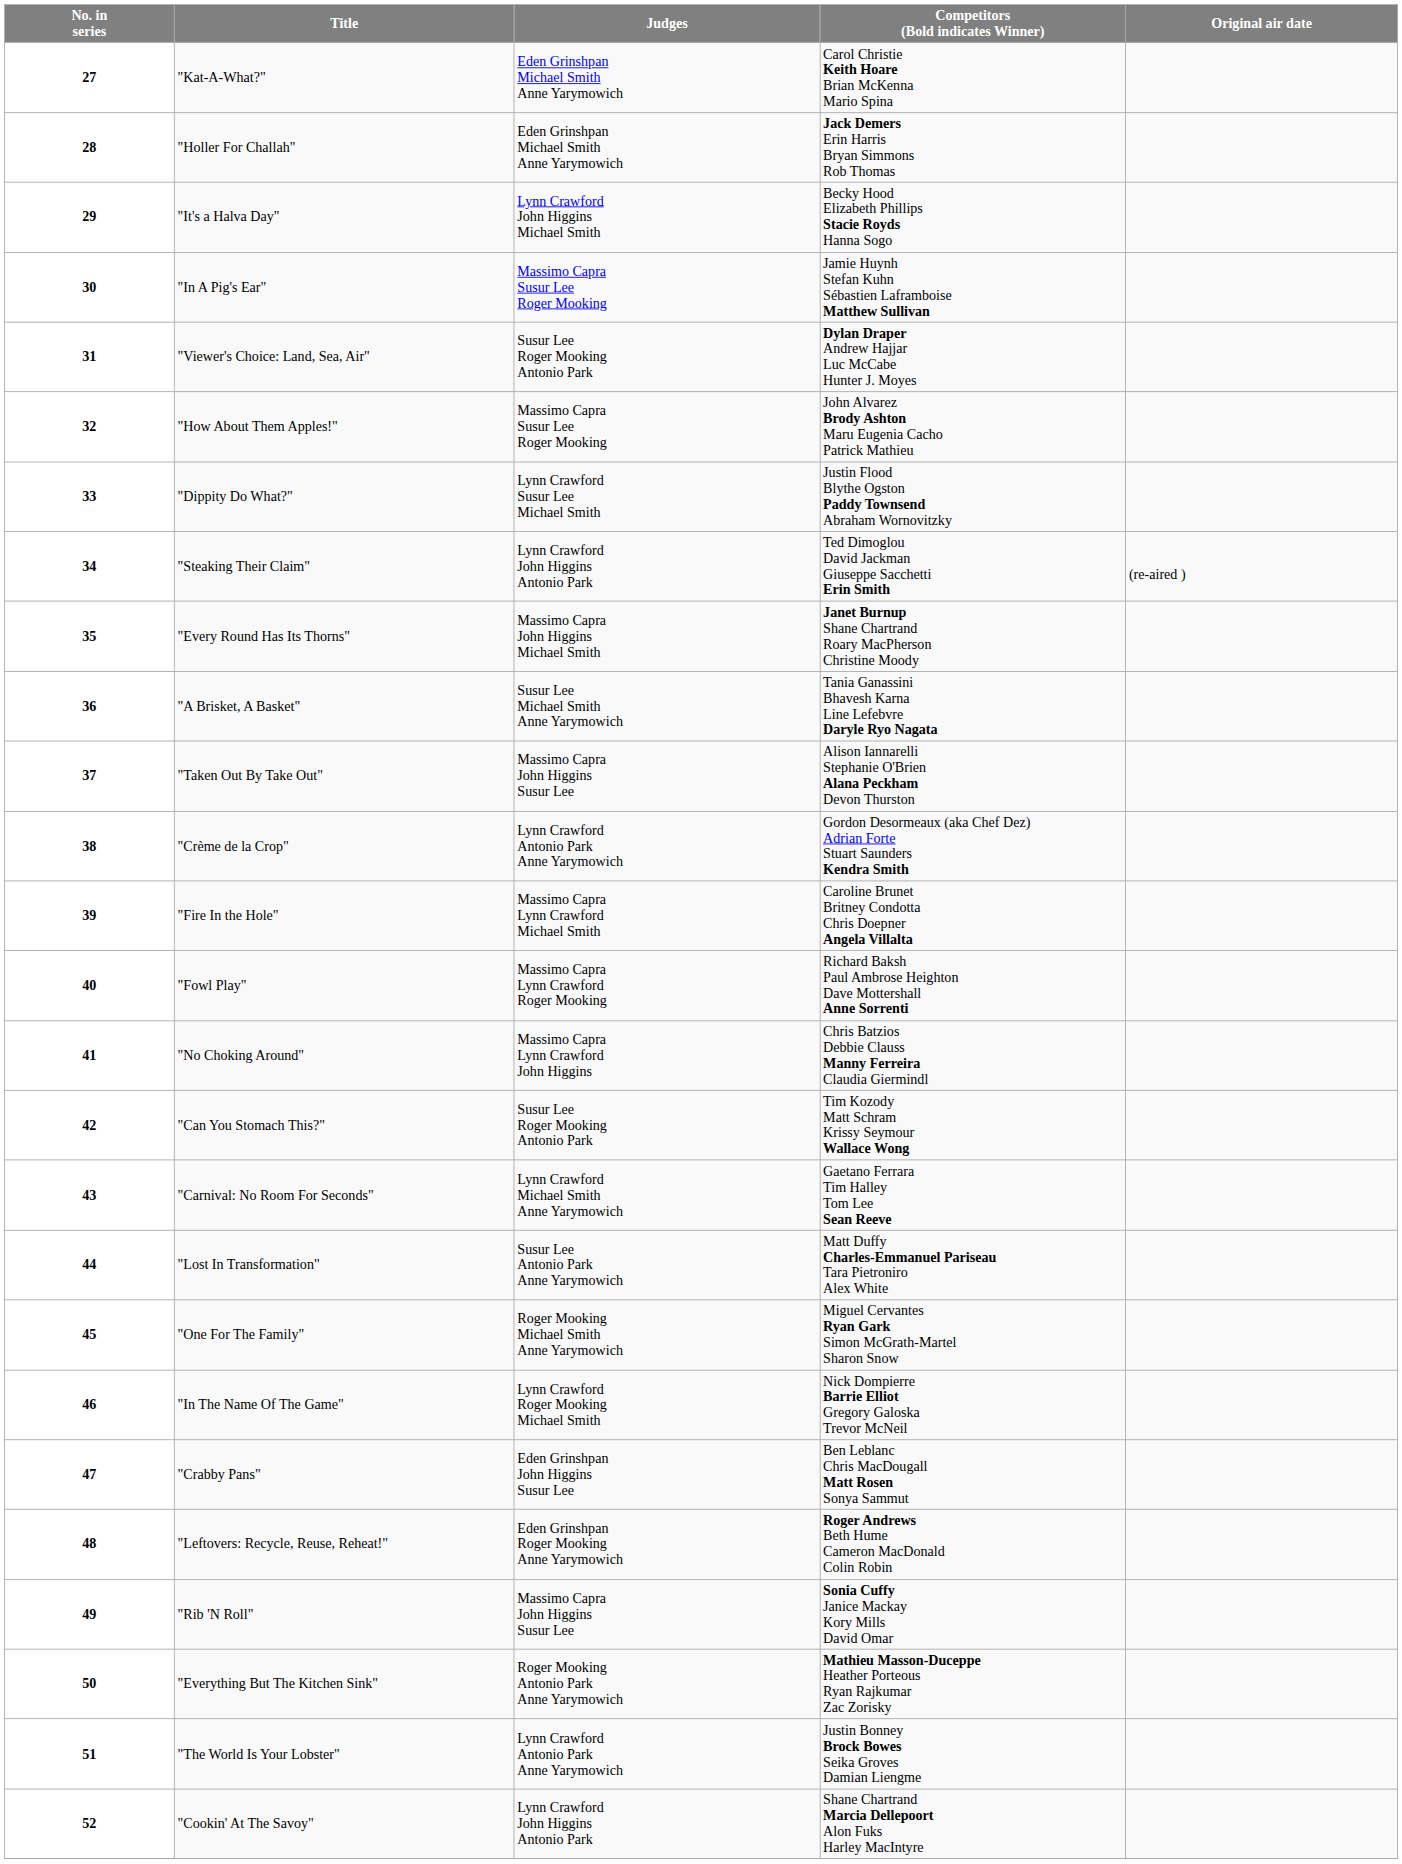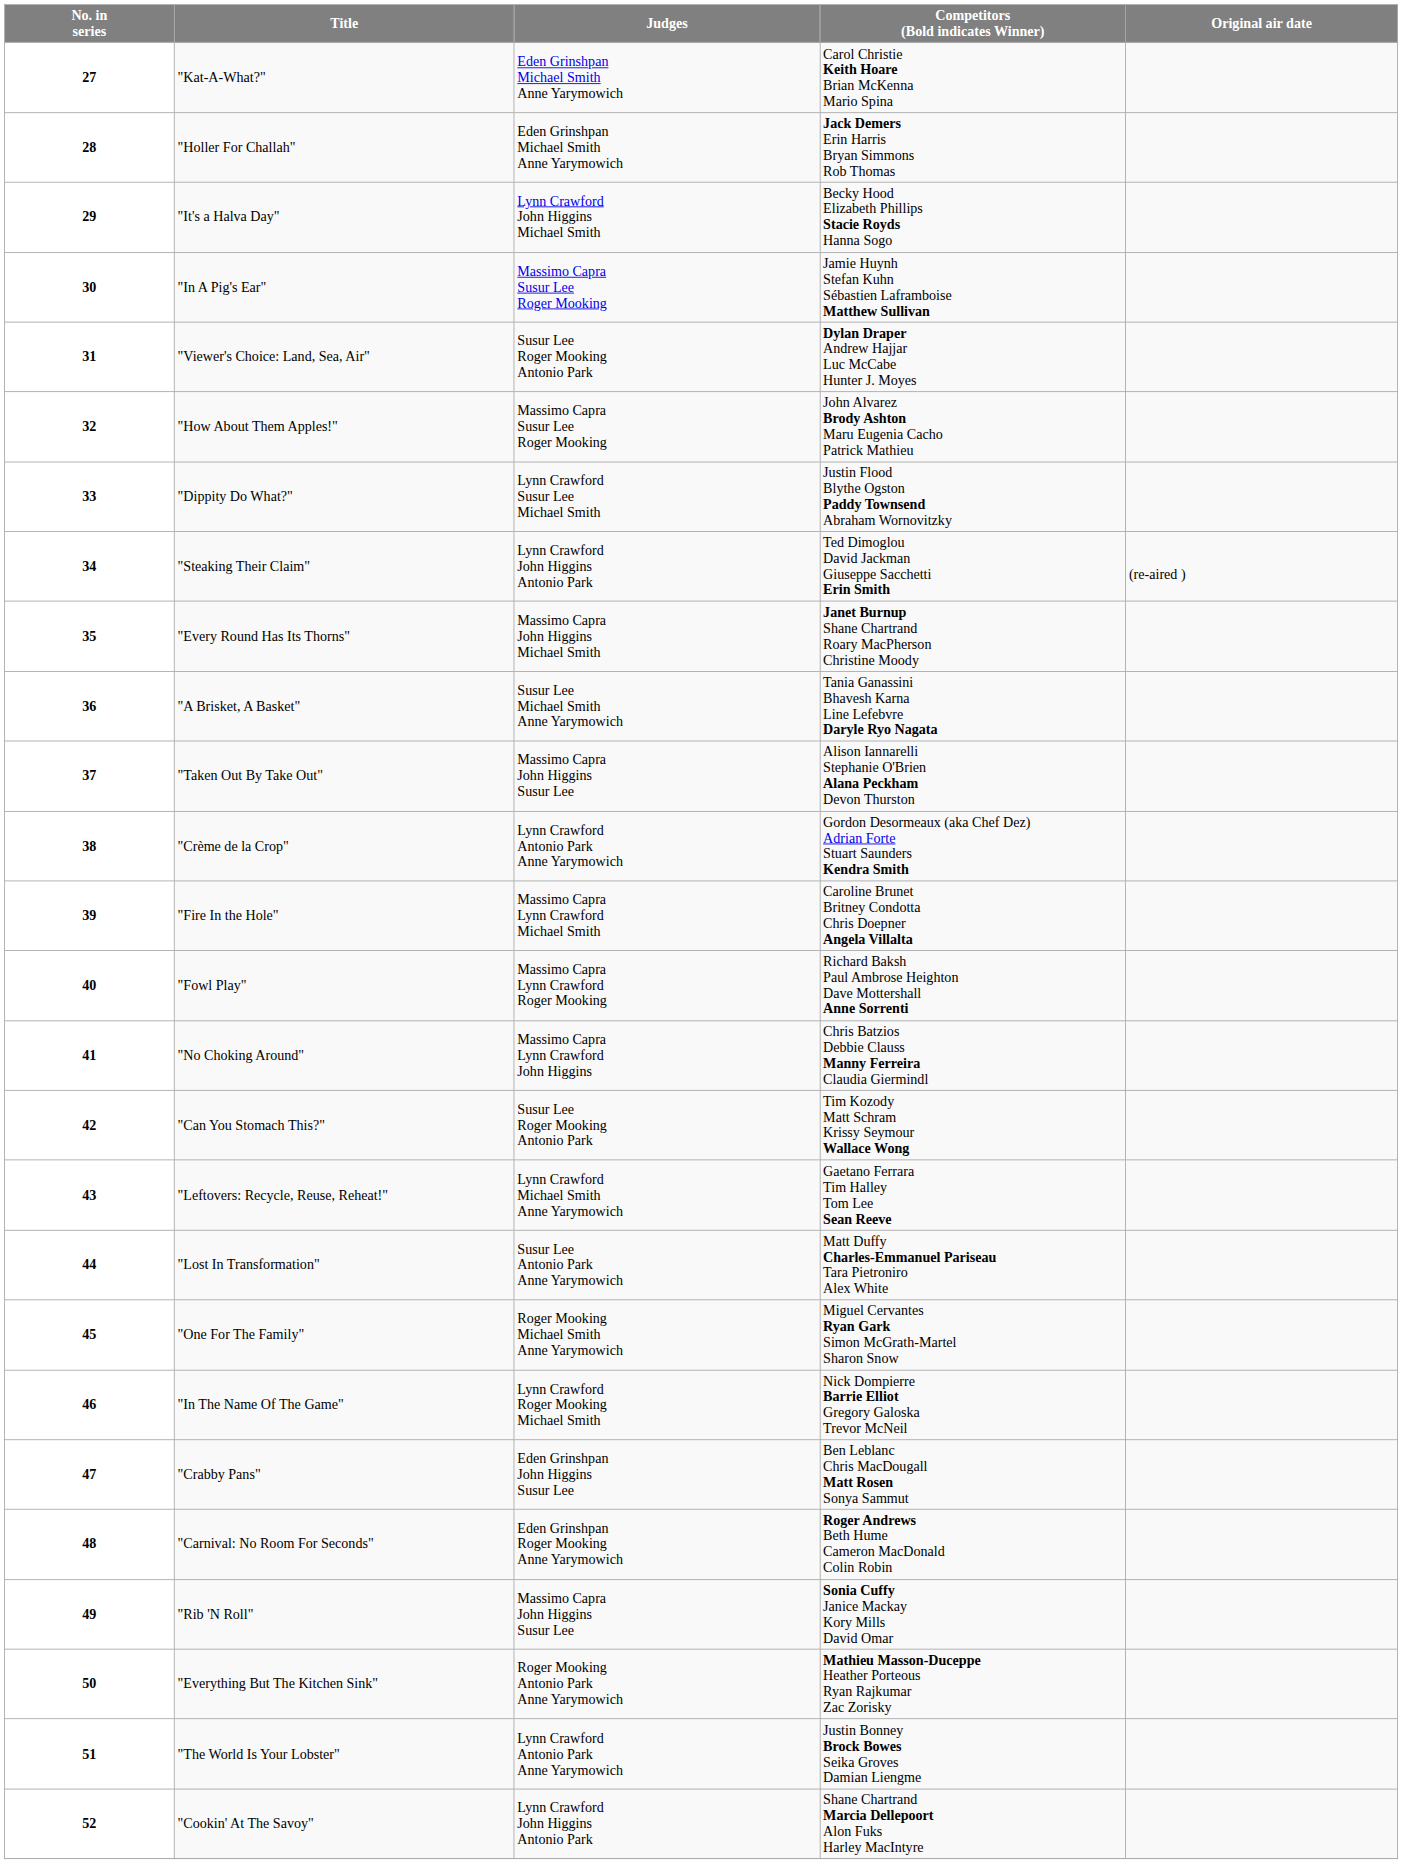(276, 1195) "Carnival: No Room For Seconds" -> (283, 1195) "Leftovers: Recycle, Reuse, Reheat!"
(283, 1544) "Leftovers: Recycle, Reuse, Reheat!" -> (276, 1544) "Carnival: No Room For Seconds"
